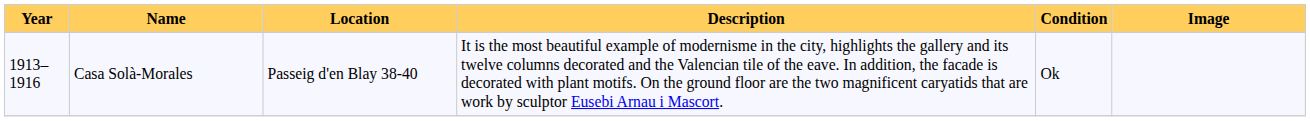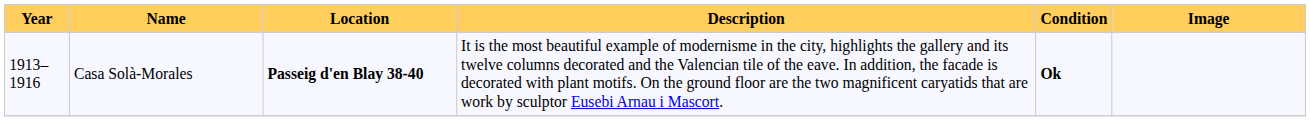(343, 74) normal -> (345, 74) bold
(1050, 74) normal -> (1051, 74) bold
